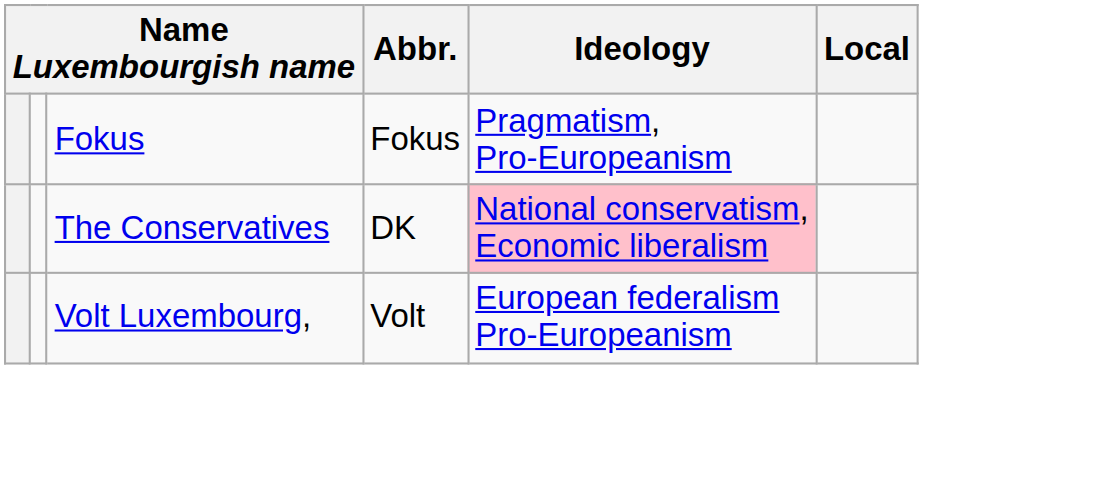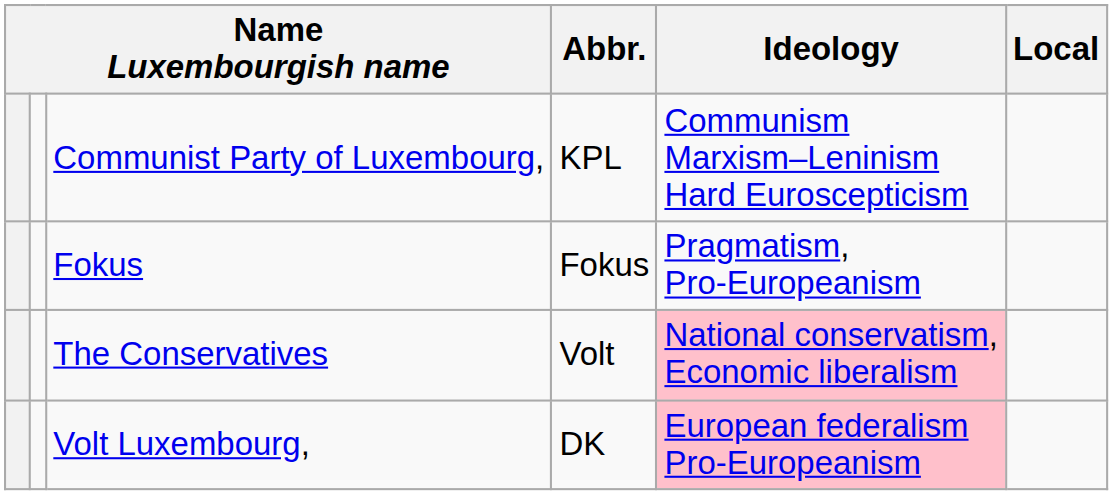+ row: (299, 157)
(393, 227) DK -> (587, 354) Volt
(398, 317) Volt -> (582, 443) DK
(627, 317) no background -> (816, 443) pink background
